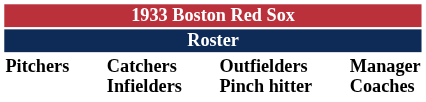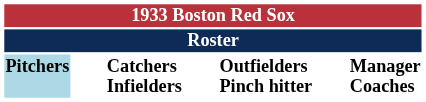(37, 65) no background -> (37, 65) lightblue background
